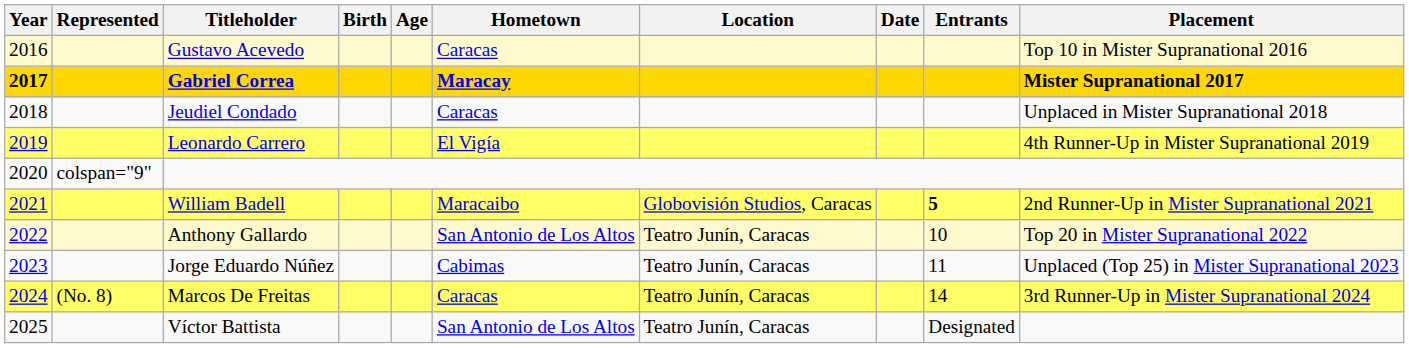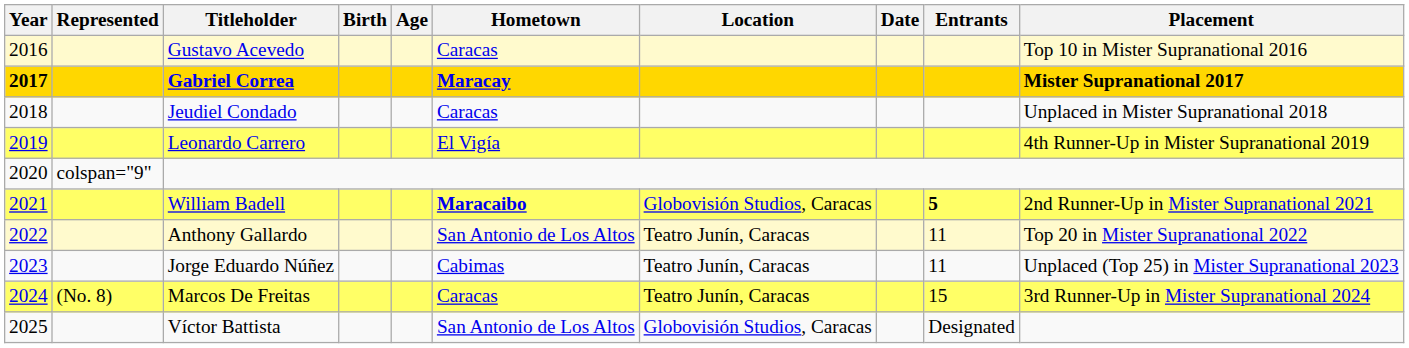(478, 204) normal -> (482, 204) bold
(938, 234) 10 -> (938, 234) 11
(938, 296) 14 -> (938, 296) 15
(727, 327) Teatro Junín, Caracas -> (758, 327) Globovisión Studios, Caracas
